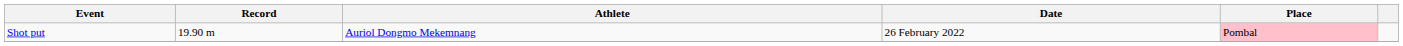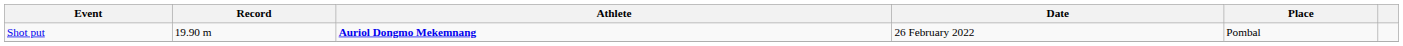(410, 32) normal -> (407, 32) bold
(1240, 32) pink background -> (1243, 32) no background
